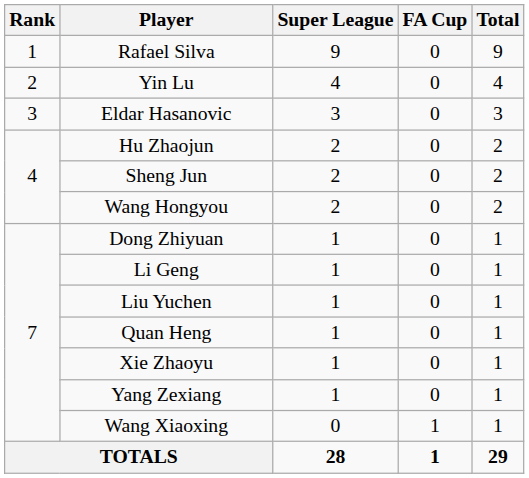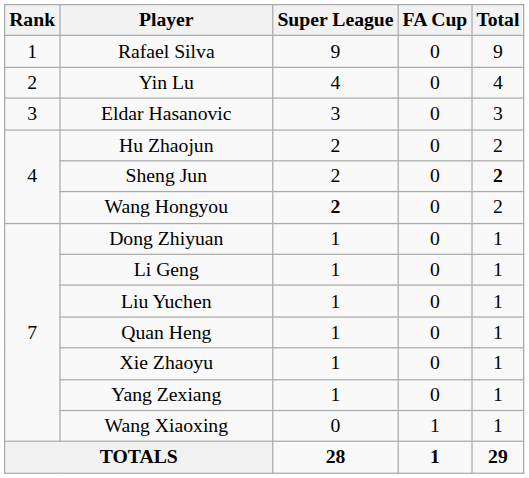(498, 176) normal -> (498, 176) bold
(335, 207) normal -> (335, 207) bold
